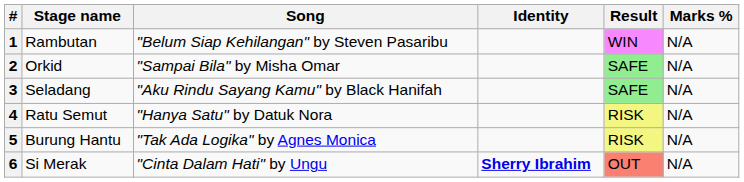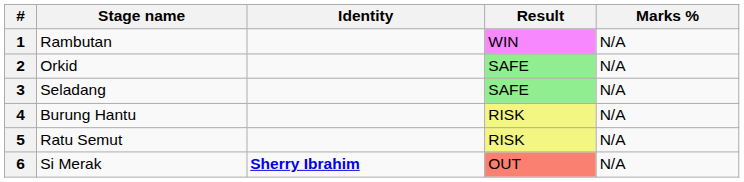- column: (305, 16)
(66, 115) Ratu Semut -> (88, 115) Burung Hantu
(73, 139) Burung Hantu -> (81, 139) Ratu Semut
